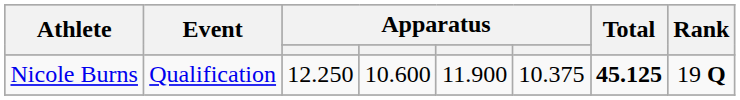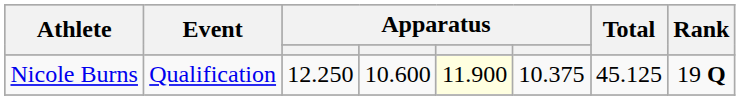(475, 75) no background -> (475, 75) lightyellow background
(629, 75) bold -> (629, 75) normal
